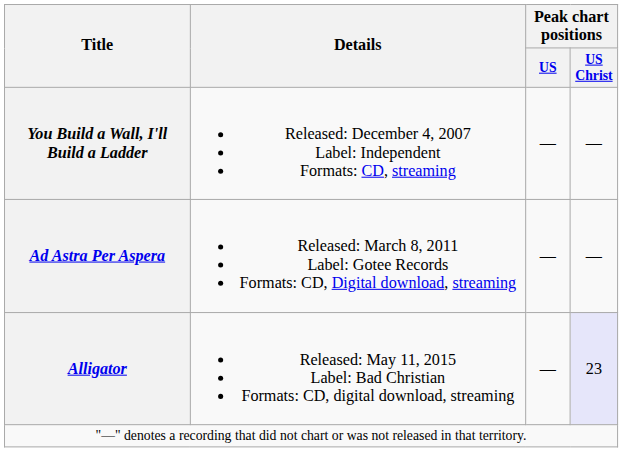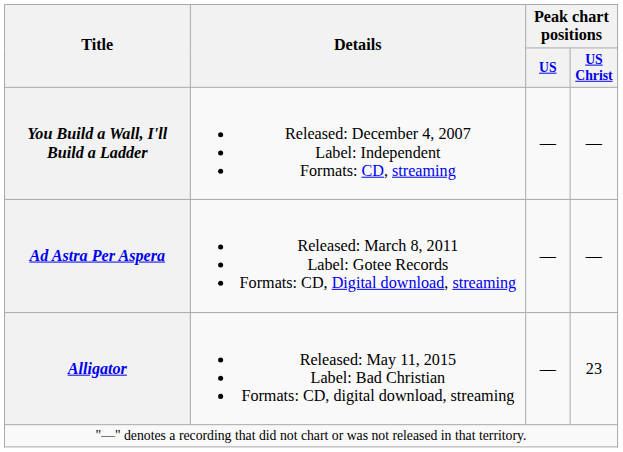(594, 368) lavender background -> (594, 368) no background
